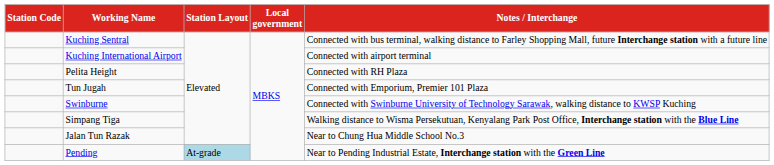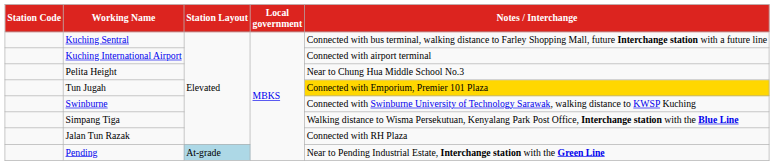(357, 72) Connected with RH Plaza -> (385, 72) Near to Chung Hua Middle School No.3
(397, 88) no background -> (397, 88) gold background
(385, 136) Near to Chung Hua Middle School No.3 -> (357, 136) Connected with RH Plaza
